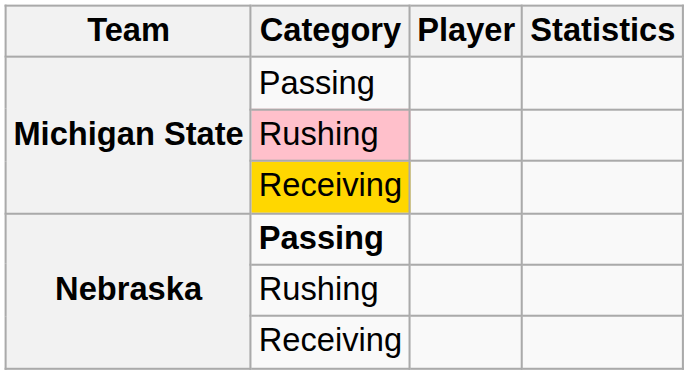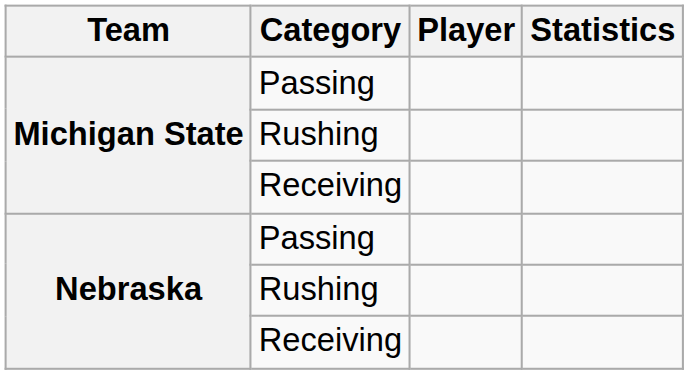(319, 134) pink background -> (319, 134) no background
(330, 186) gold background -> (330, 186) no background
(321, 238) bold -> (317, 238) normal
